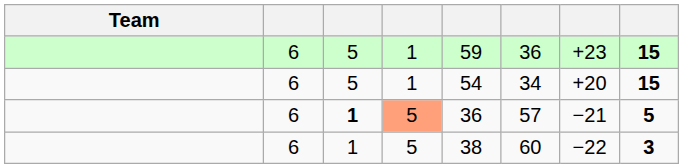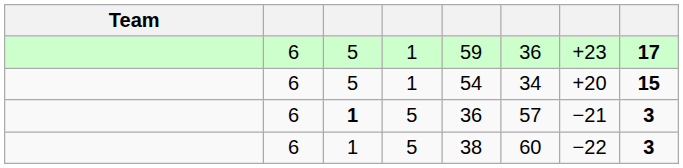(649, 52) 15 -> (649, 52) 17
(412, 115) lightsalmon background -> (412, 115) no background
(649, 115) 5 -> (649, 115) 3
